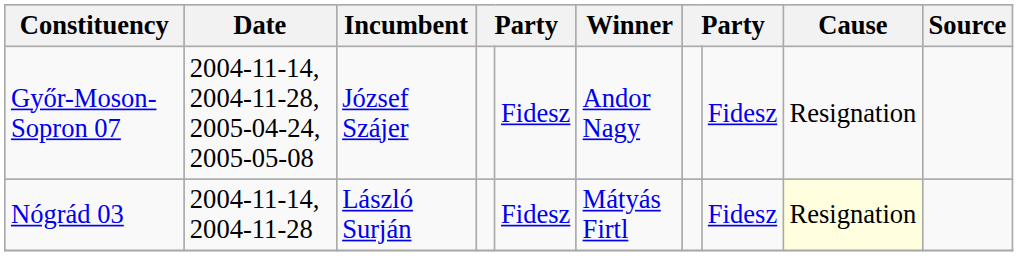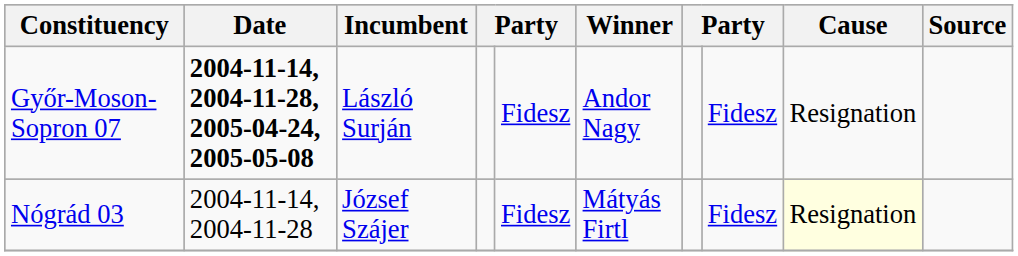(255, 112) normal -> (255, 112) bold
(375, 112) József Szájer -> (378, 112) László Surján
(378, 214) László Surján -> (375, 214) József Szájer
